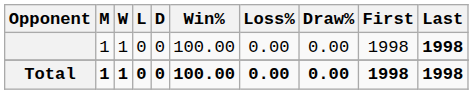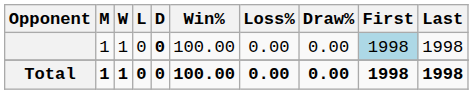(160, 47) normal -> (160, 47) bold
(388, 47) no background -> (388, 47) lightblue background
(443, 47) bold -> (443, 47) normal
